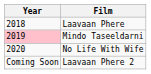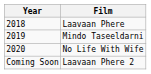(16, 37) pink background -> (16, 37) no background
